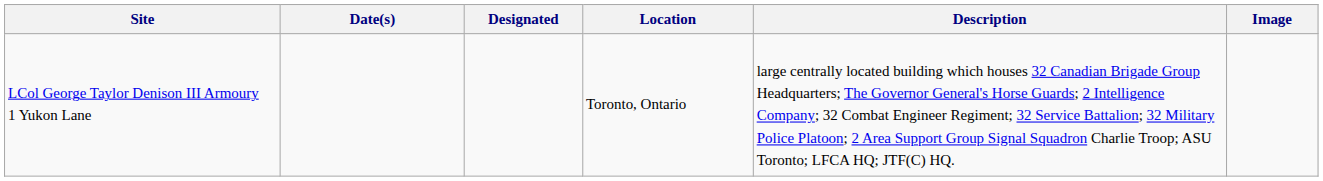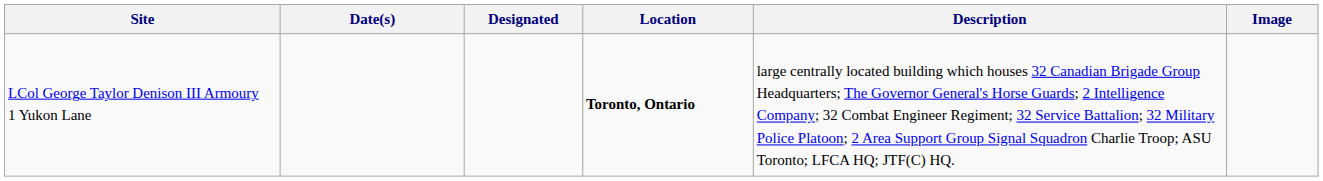(636, 104) normal -> (640, 104) bold
